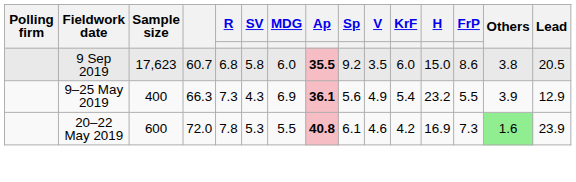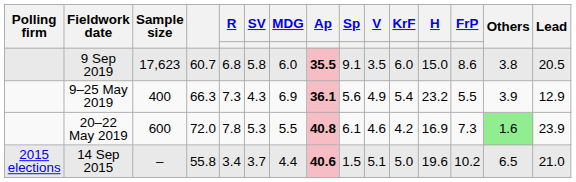(352, 64) 9.2 -> (352, 64) 9.1
+ row: (98, 161)
